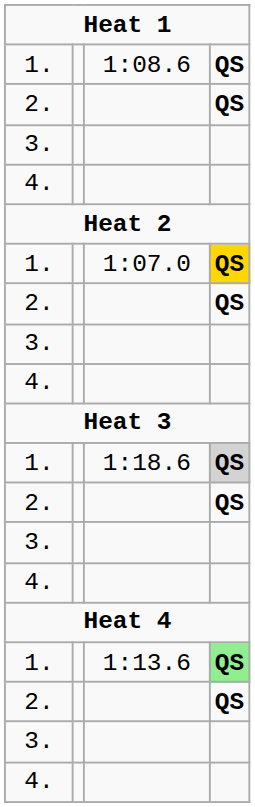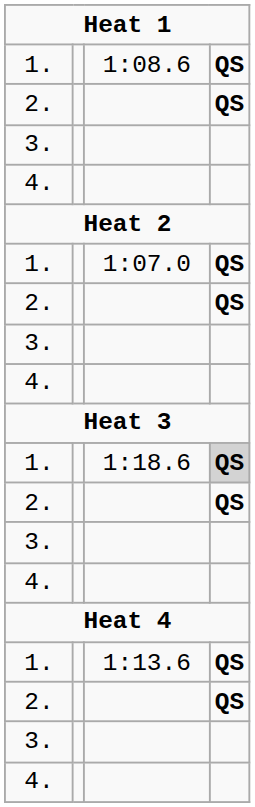(230, 264) gold background -> (230, 264) no background
(230, 662) lightgreen background -> (230, 662) no background
